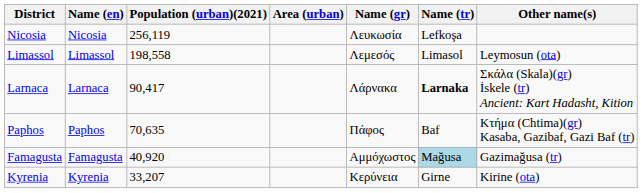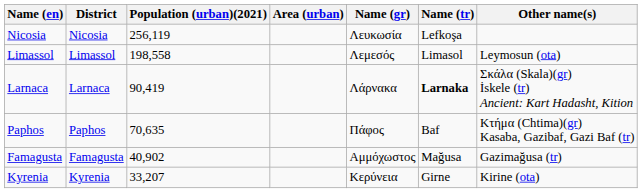columns swapped: (96, 14) <-> (35, 14)
(147, 88) 90,417 -> (147, 88) 90,419
(147, 157) 40,920 -> (147, 157) 40,902
(441, 157) lightblue background -> (441, 157) no background
